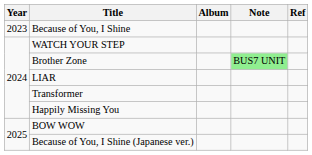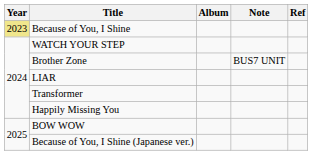(17, 28) no background -> (17, 28) khaki background
(259, 61) lightgreen background -> (259, 61) no background
